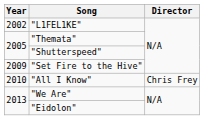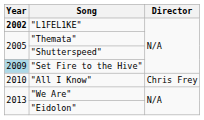(17, 25) normal -> (17, 25) bold
(17, 66) no background -> (17, 66) lightblue background
